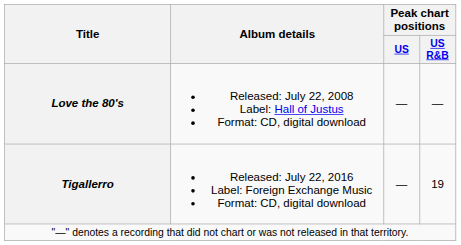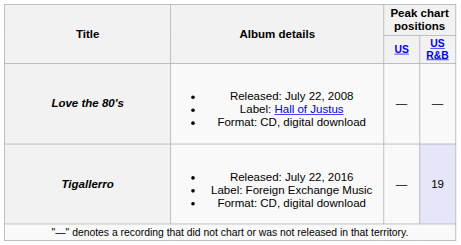(438, 183) no background -> (438, 183) lavender background
